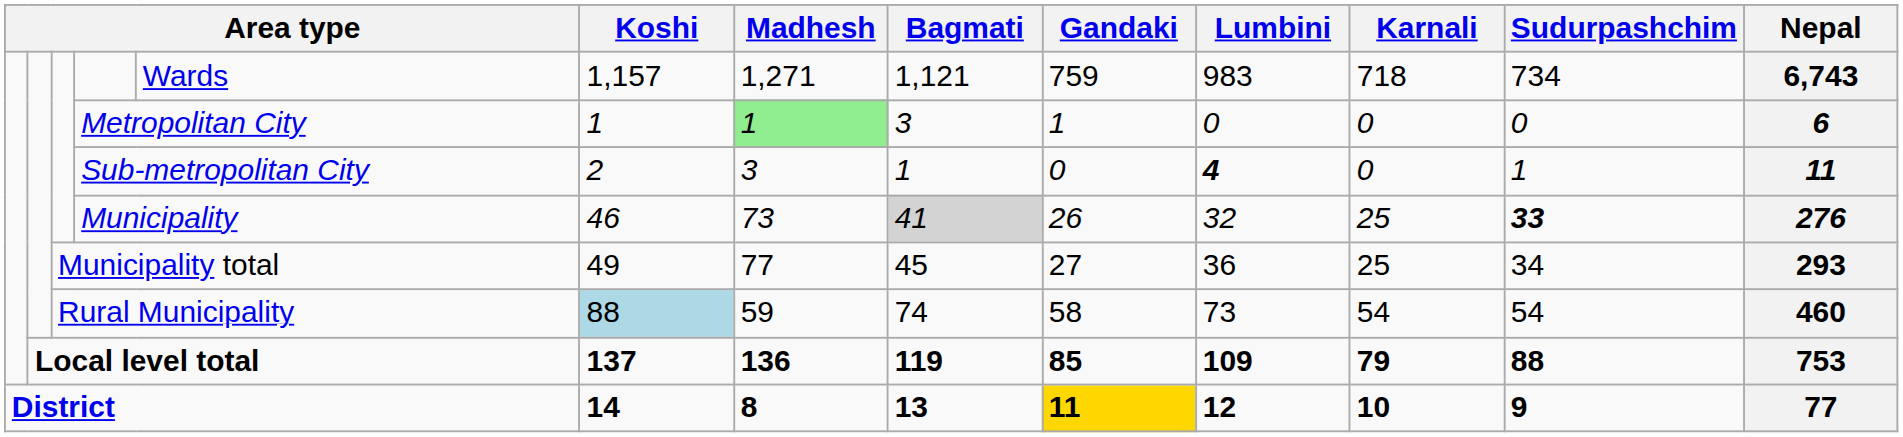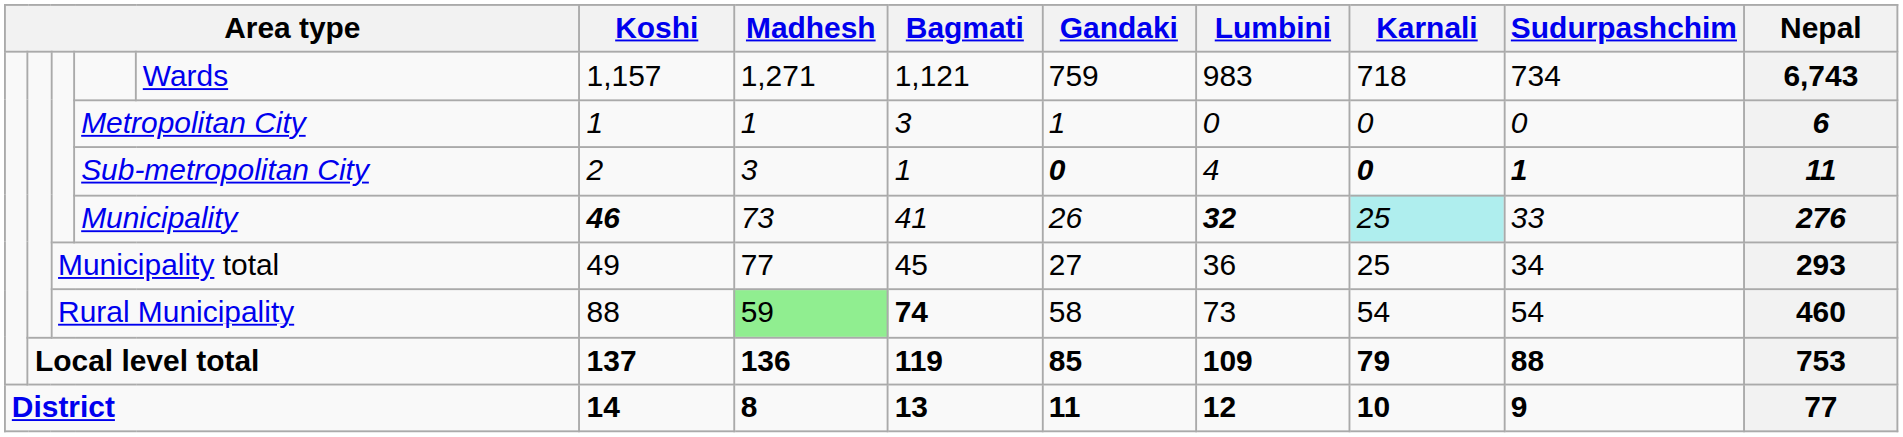(749, 123) lightgreen background -> (749, 123) no background
(1057, 170) normal -> (1057, 170) bold
(1211, 170) bold -> (1211, 170) normal
(1365, 170) normal -> (1365, 170) bold
(1519, 170) normal -> (1519, 170) bold
(603, 218) normal -> (603, 218) bold
(911, 218) lightgrey background -> (911, 218) no background
(1219, 218) normal -> (1219, 218) bold
(1373, 218) no background -> (1373, 218) paleturquoise background
(1528, 218) bold -> (1528, 218) normal
(603, 312) lightblue background -> (603, 312) no background
(757, 312) no background -> (757, 312) lightgreen background
(911, 312) normal -> (911, 312) bold
(1065, 407) gold background -> (1065, 407) no background
